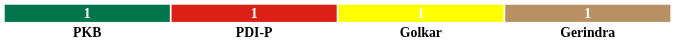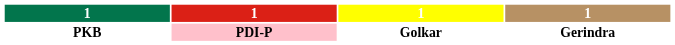(254, 32) no background -> (254, 32) pink background
